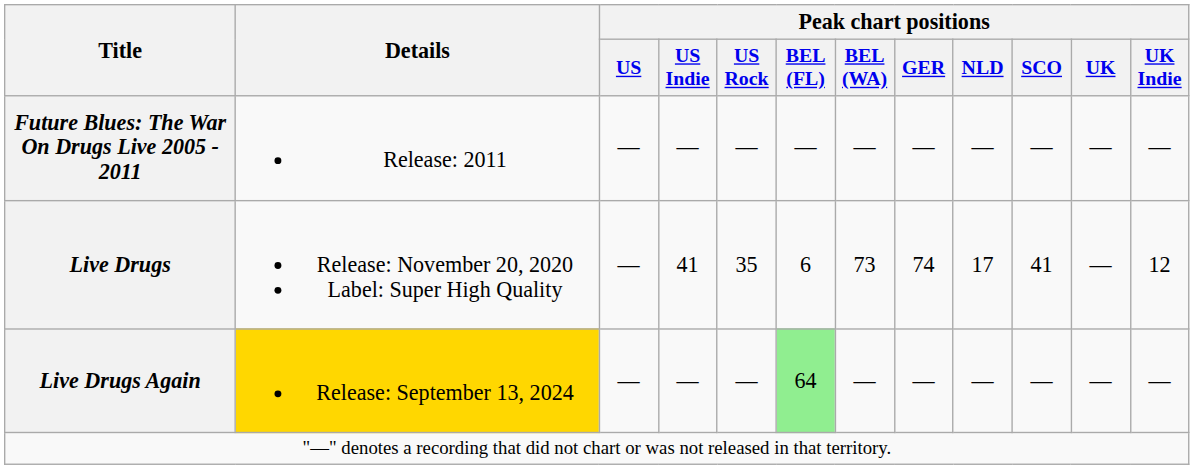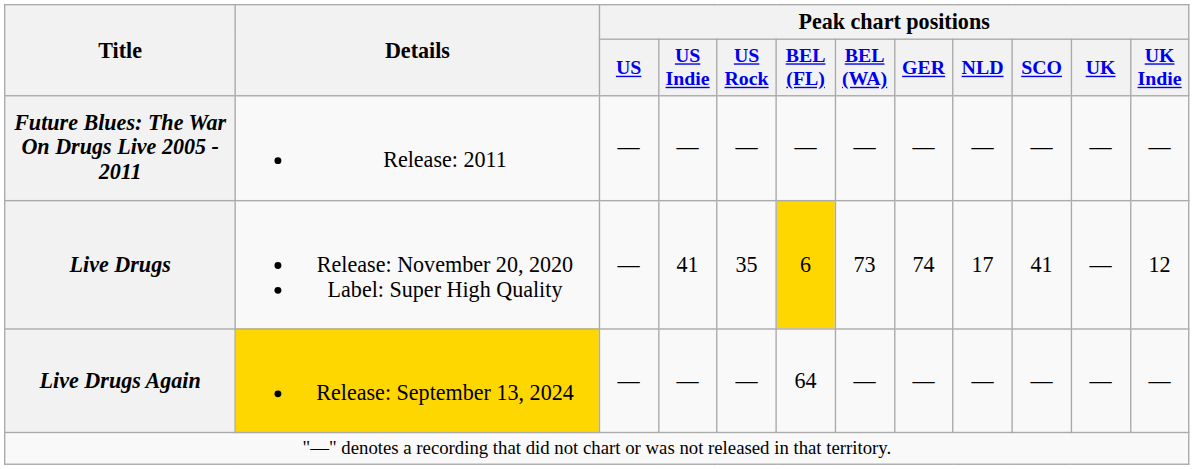(806, 264) no background -> (806, 264) gold background
(806, 380) lightgreen background -> (806, 380) no background
